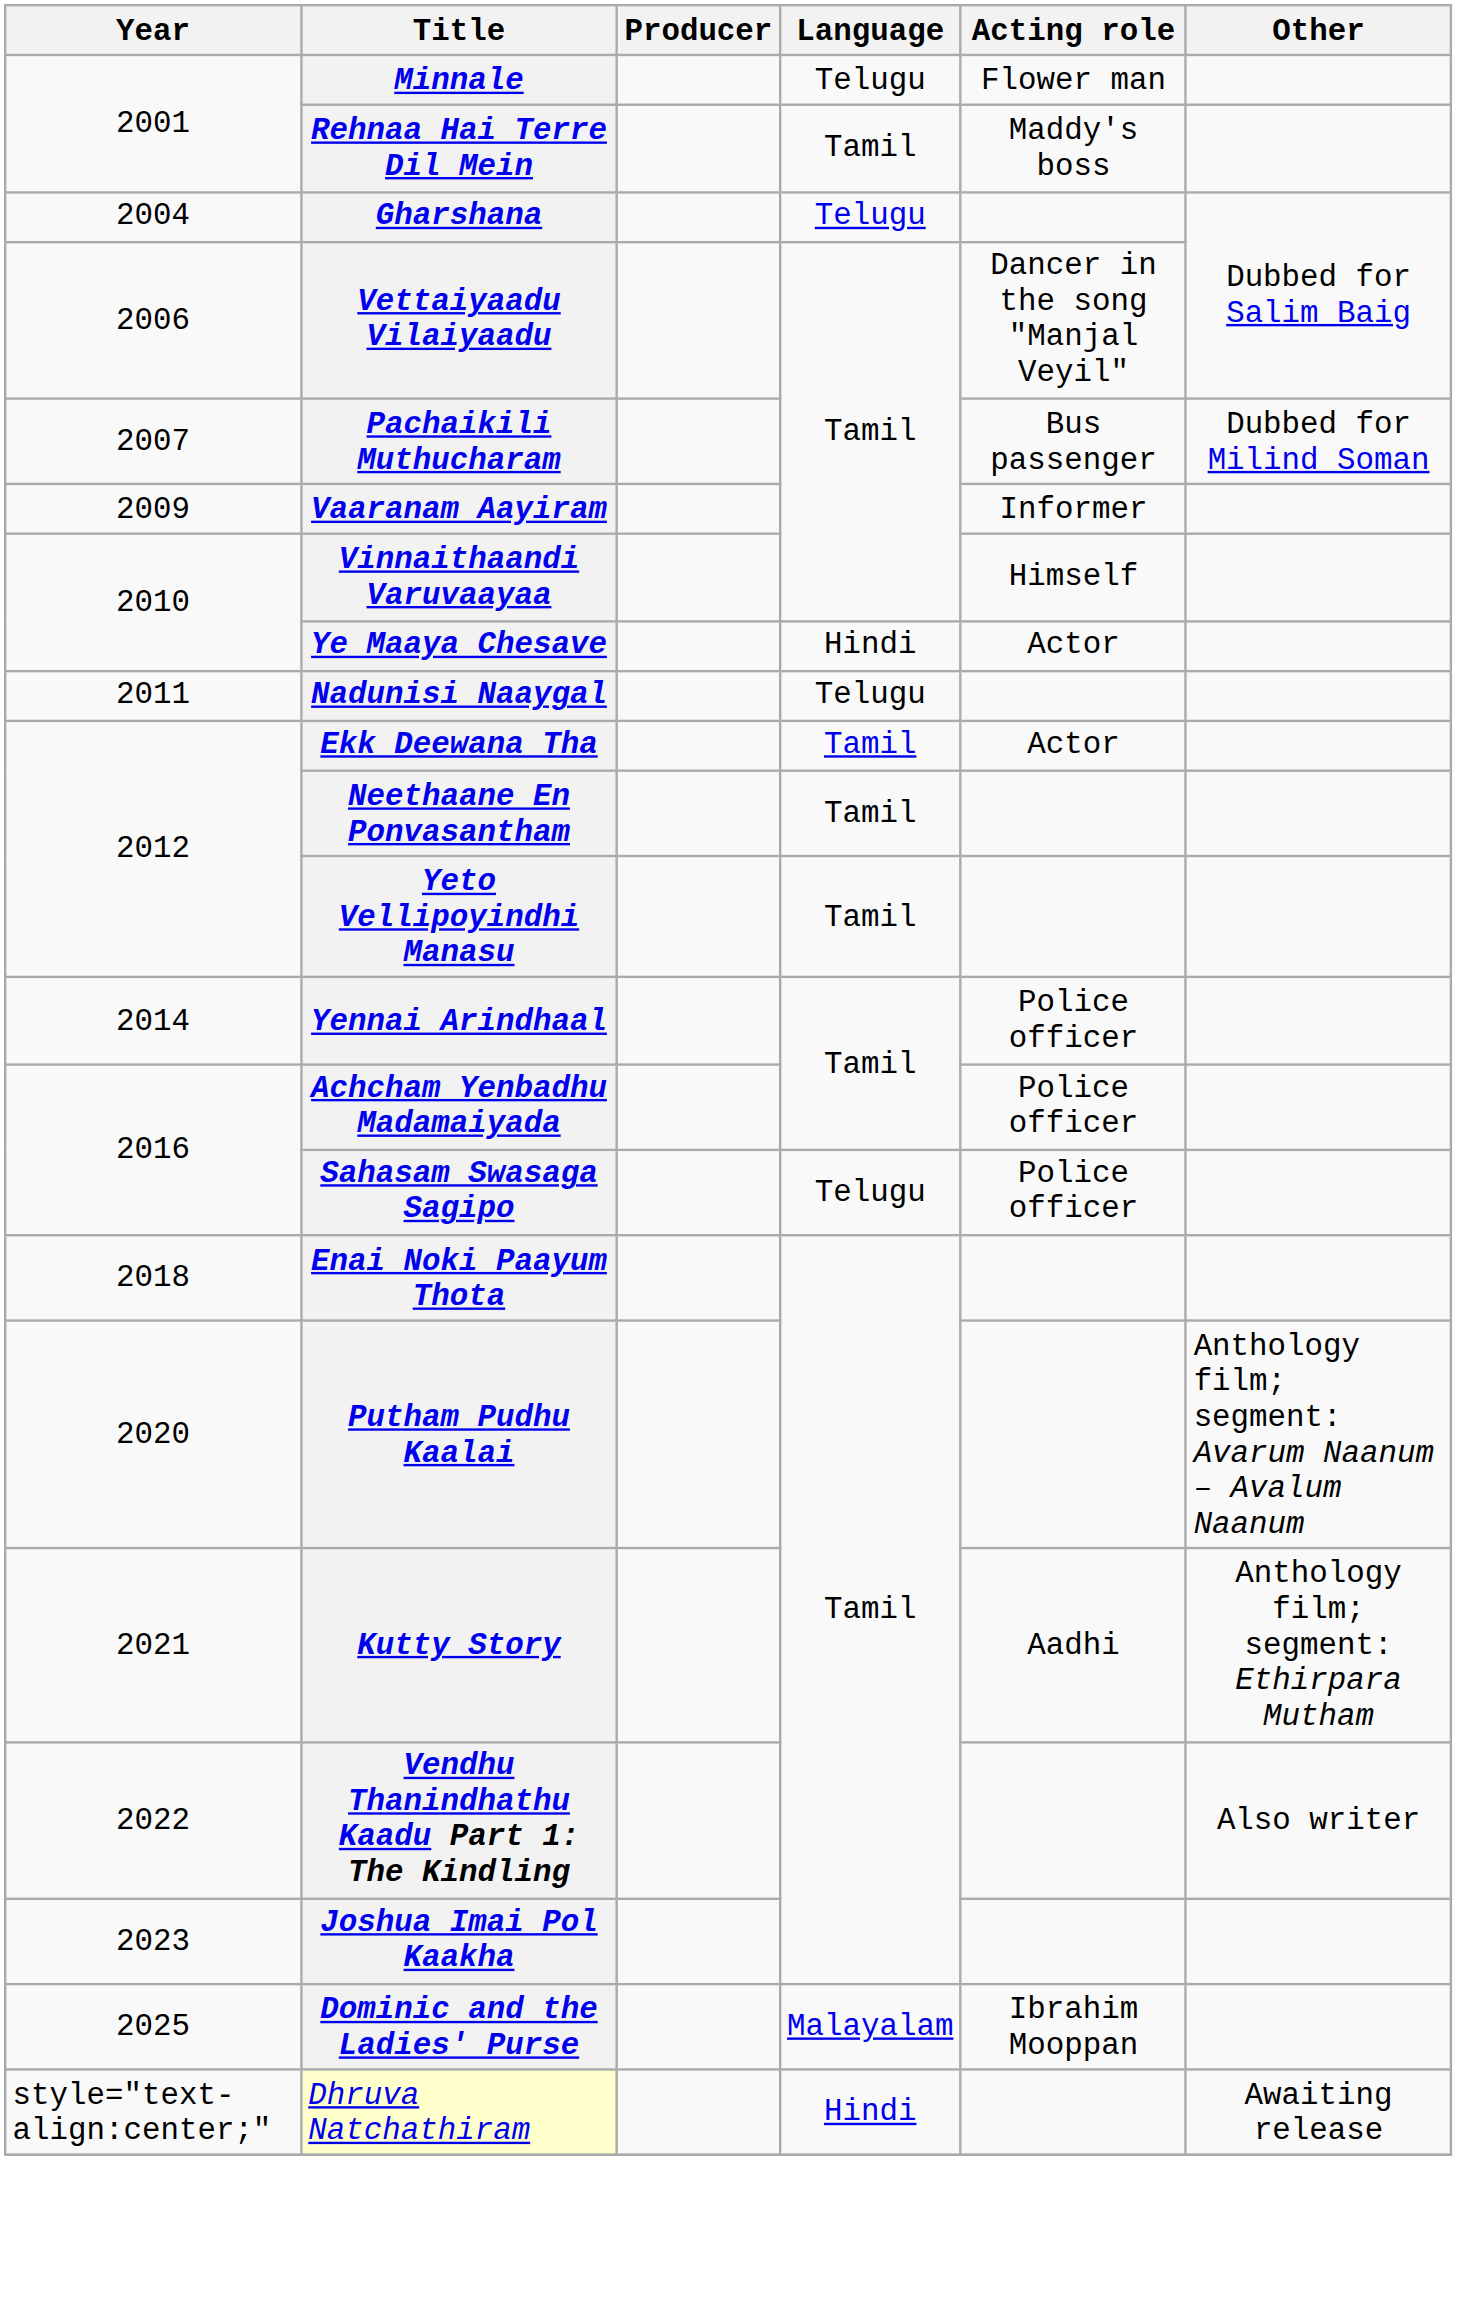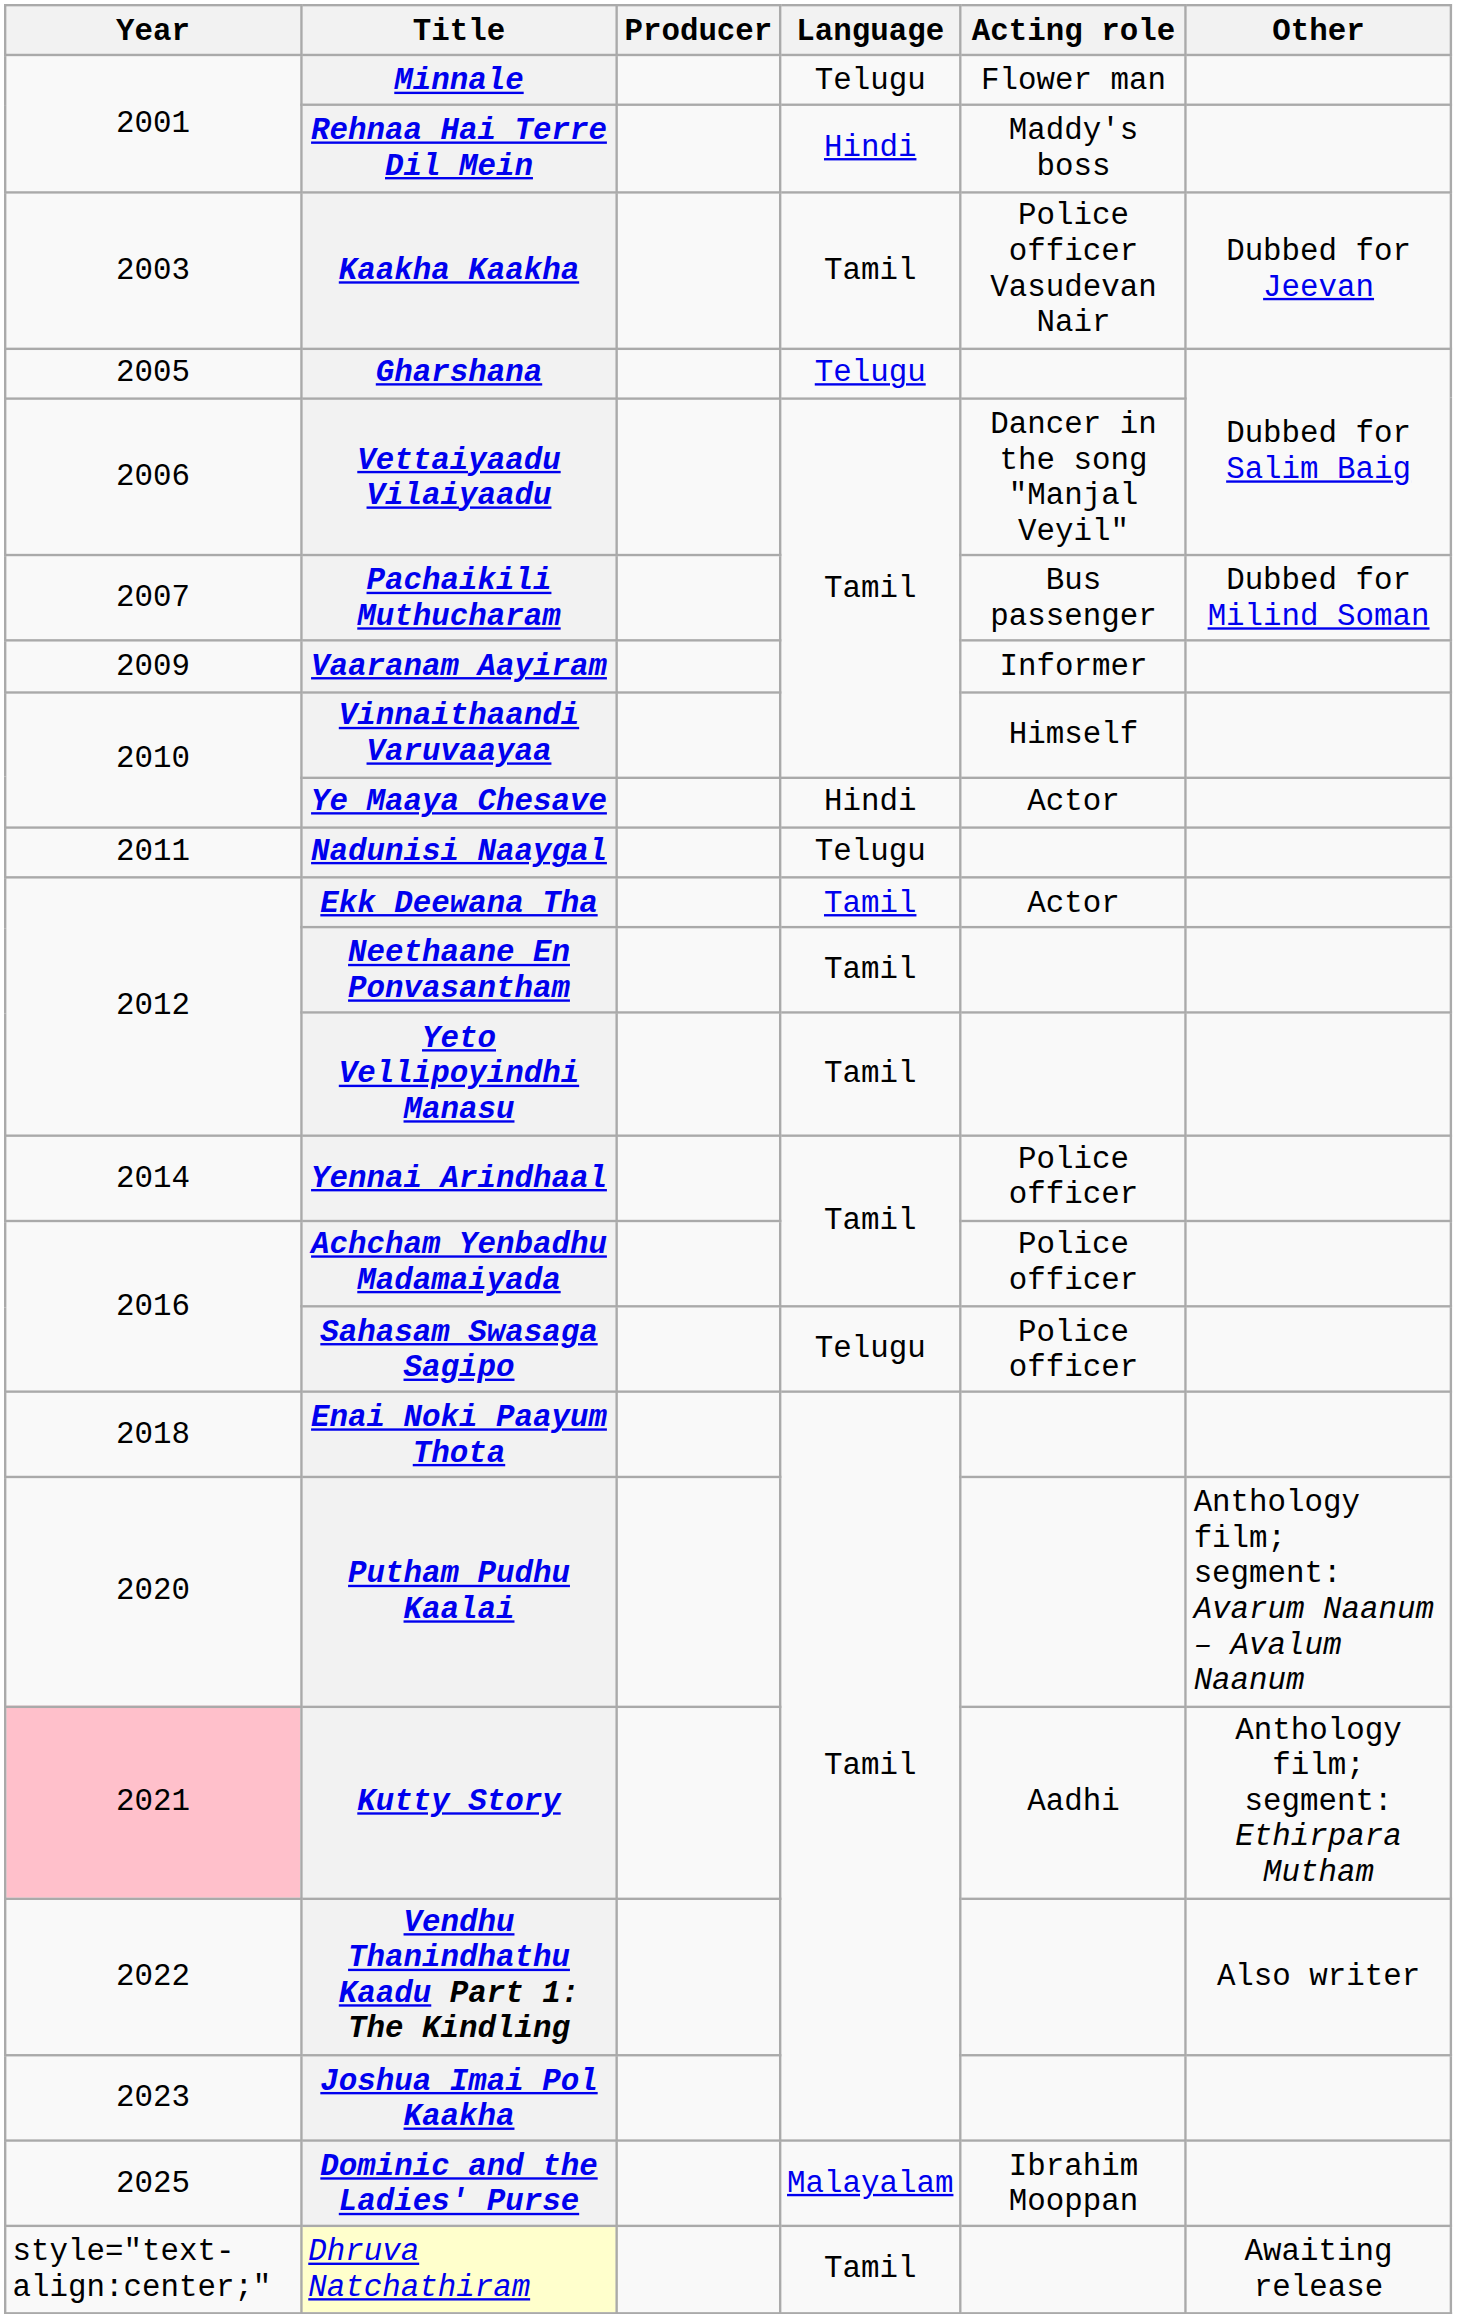(870, 148) Tamil -> (870, 148) Hindi
+ row: (459, 270)
(153, 216) 2004 -> (153, 373) 2005
(153, 1645) no background -> (153, 1802) pink background
(870, 2113) Hindi -> (870, 2269) Tamil
